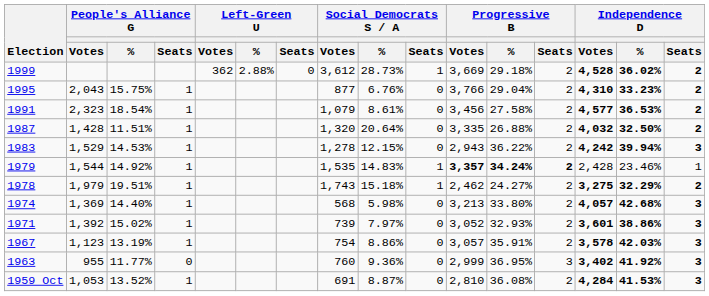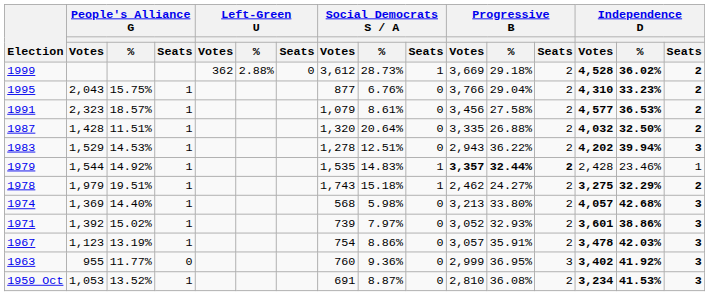(131, 109) 18.54% -> (131, 109) 18.57%
(382, 147) 12.15% -> (382, 147) 12.51%
(596, 147) 4,242 -> (596, 147) 4,202
(511, 167) 34.24% -> (511, 167) 32.44%
(596, 243) 3,578 -> (596, 243) 3,478
(596, 281) 4,284 -> (596, 281) 3,234
